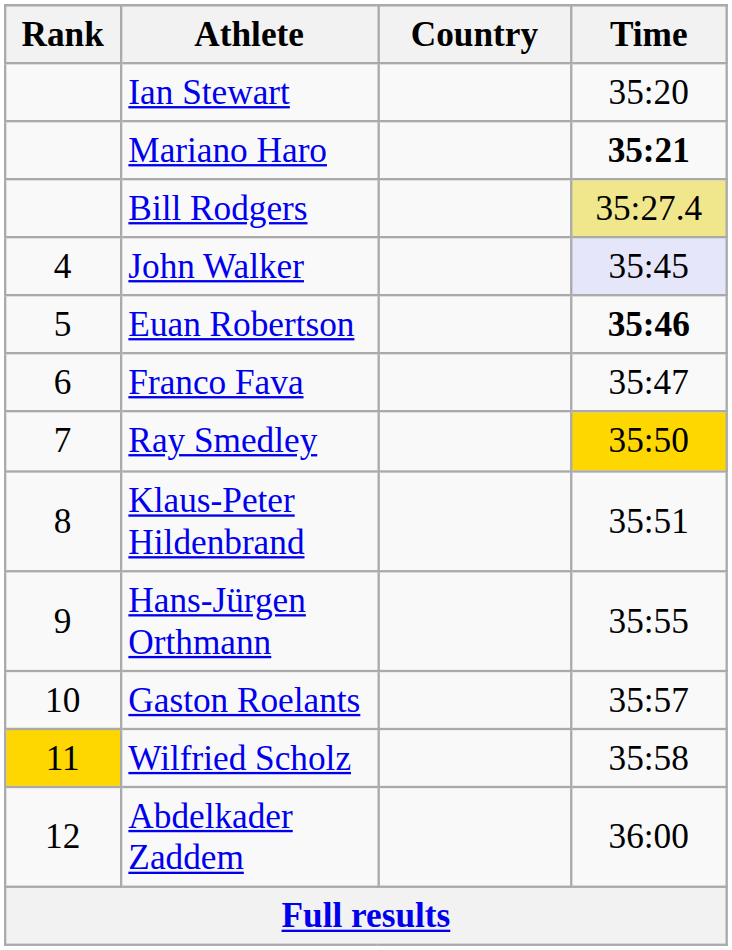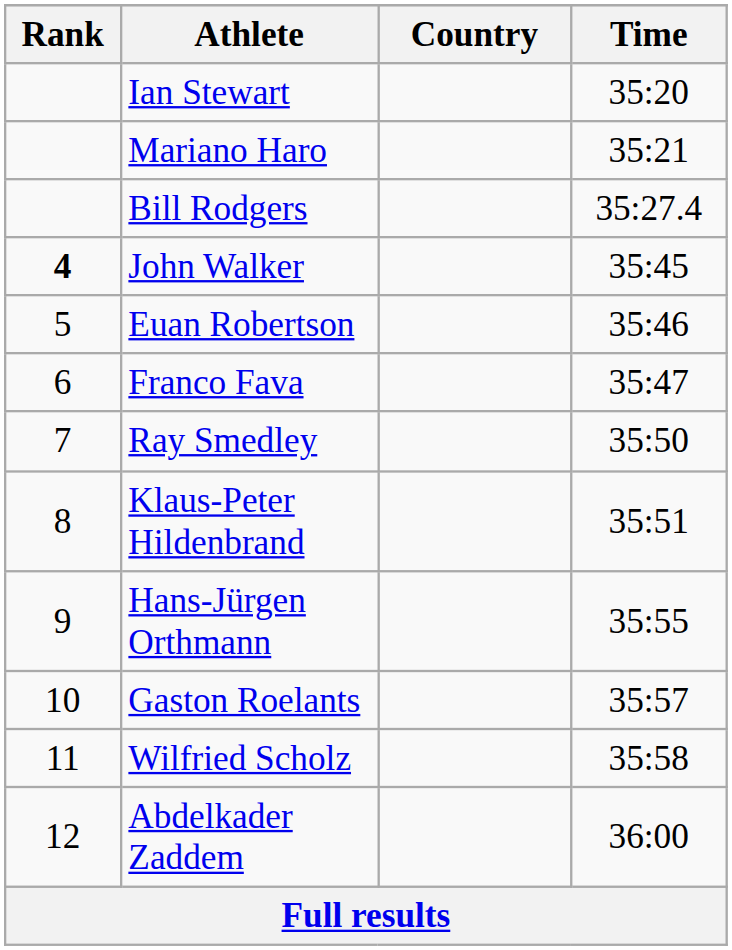(649, 150) bold -> (649, 150) normal
(649, 208) khaki background -> (649, 208) no background
(63, 266) normal -> (63, 266) bold
(649, 266) lavender background -> (649, 266) no background
(649, 324) bold -> (649, 324) normal
(649, 440) gold background -> (649, 440) no background
(63, 756) gold background -> (63, 756) no background
